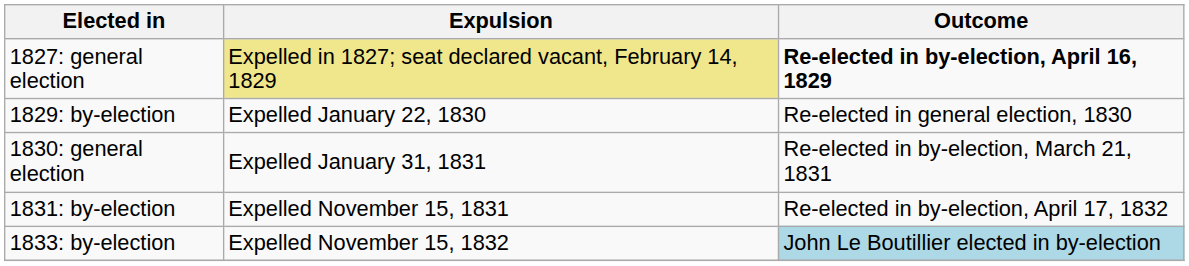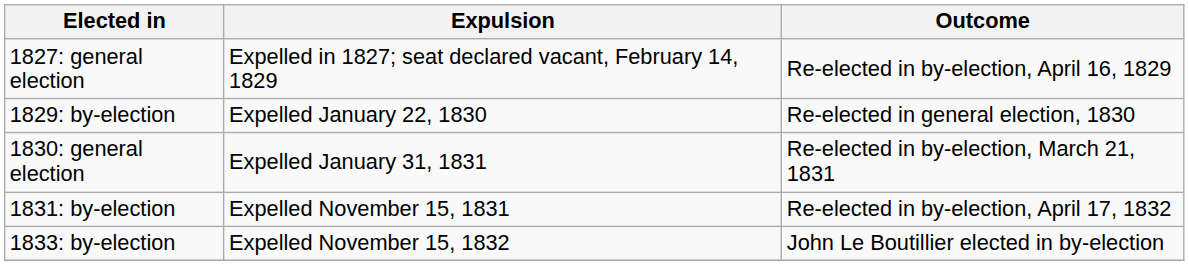(483, 68) khaki background -> (484, 68) no background
(960, 68) bold -> (979, 68) normal
(972, 243) lightblue background -> (975, 243) no background
